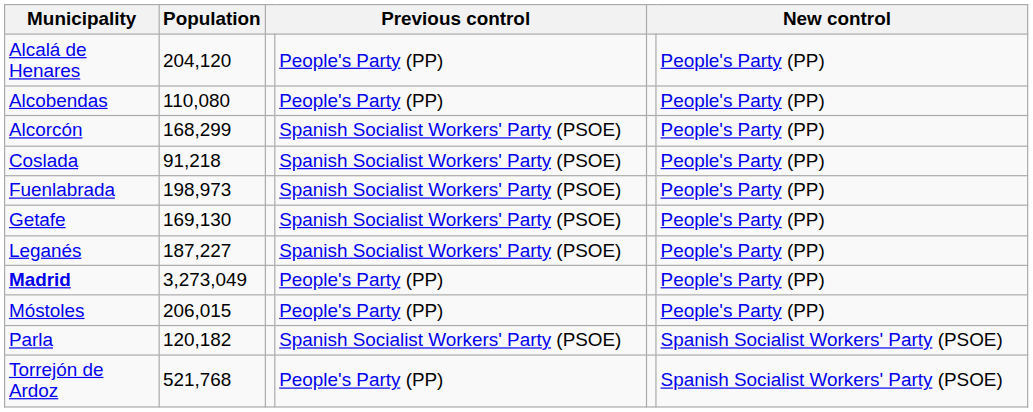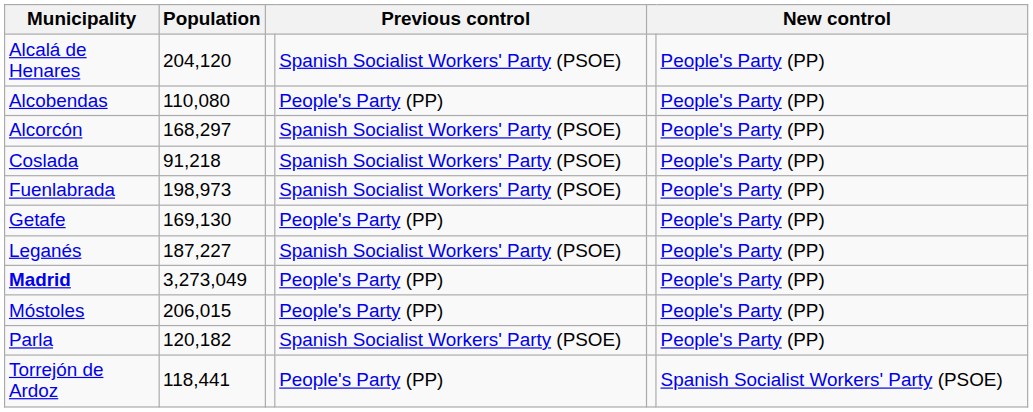(361, 60) People's Party (PP) -> (450, 60) Spanish Socialist Workers' Party (PSOE)
(197, 130) 168,299 -> (197, 130) 168,297
(450, 220) Spanish Socialist Workers' Party (PSOE) -> (361, 220) People's Party (PP)
(832, 340) Spanish Socialist Workers' Party (PSOE) -> (743, 340) People's Party (PP)
(197, 380) 521,768 -> (197, 380) 118,441
